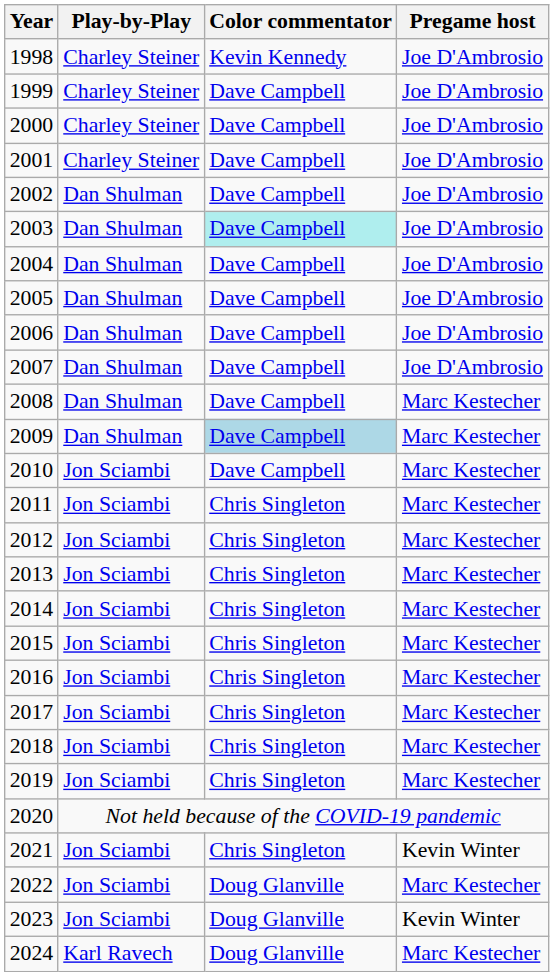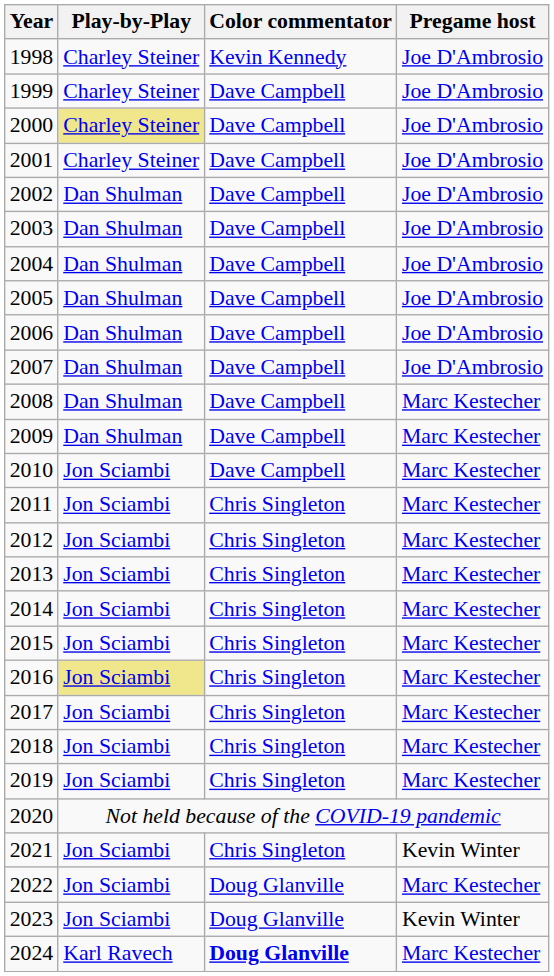(131, 125) no background -> (131, 125) khaki background
(277, 228) paleturquoise background -> (277, 228) no background
(277, 435) lightblue background -> (277, 435) no background
(117, 677) no background -> (117, 677) khaki background
(277, 953) normal -> (279, 953) bold
